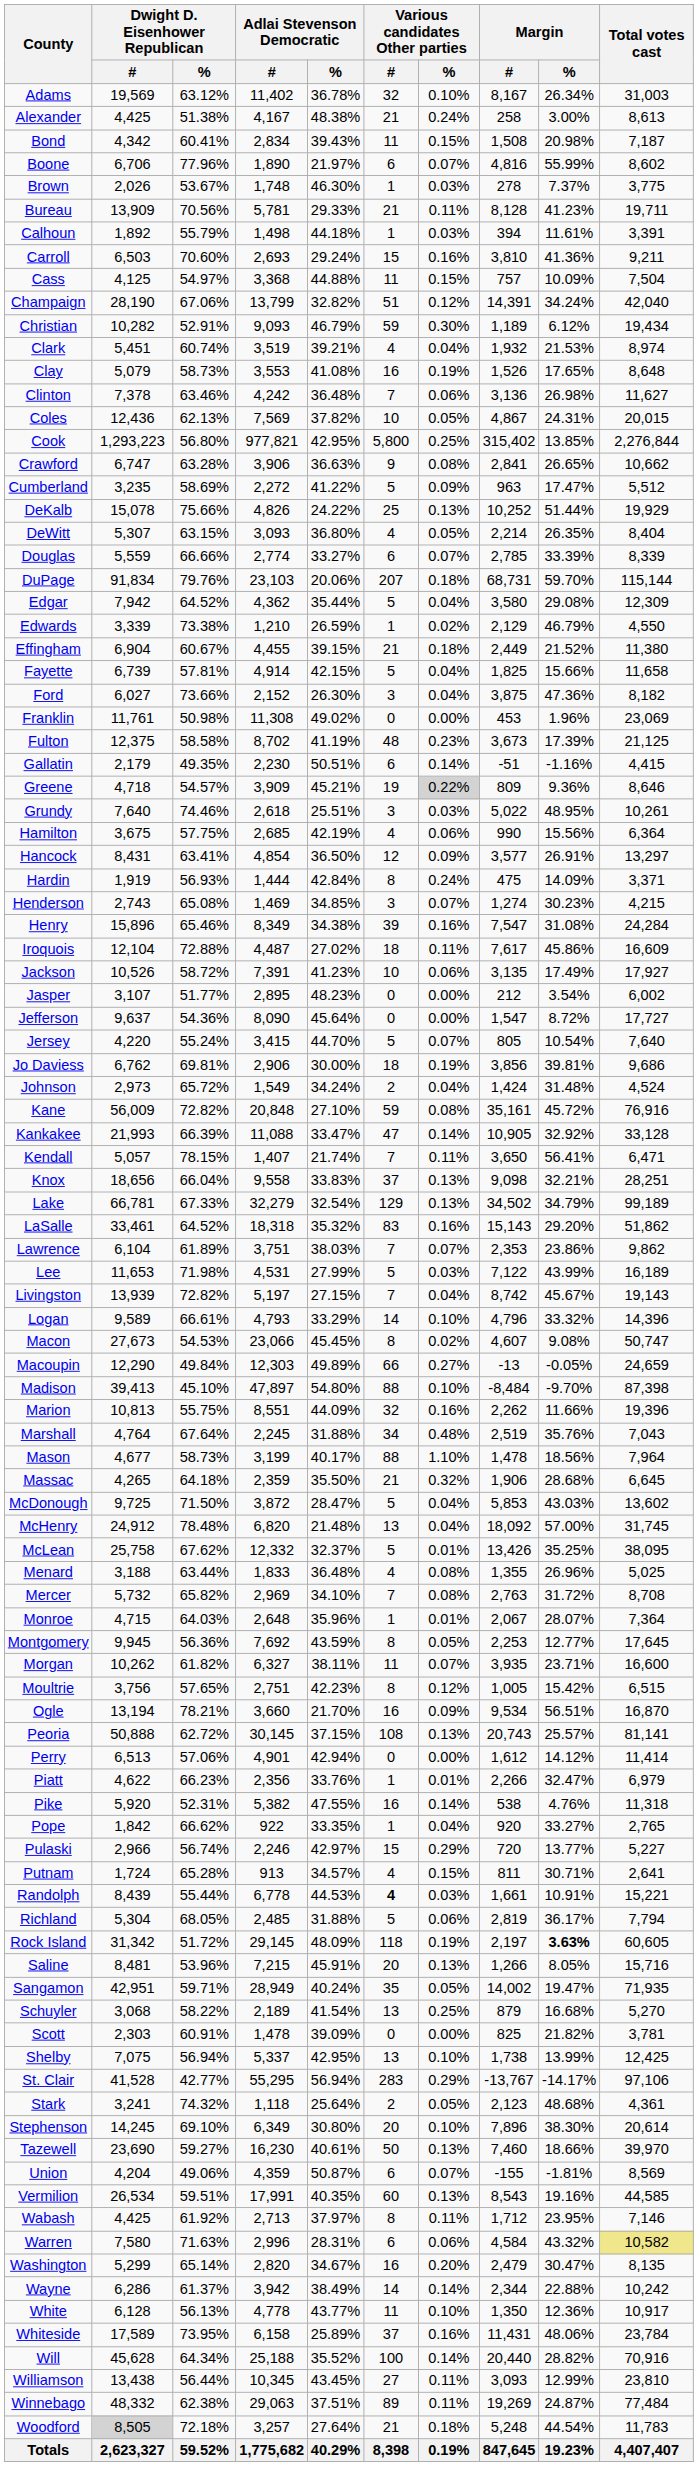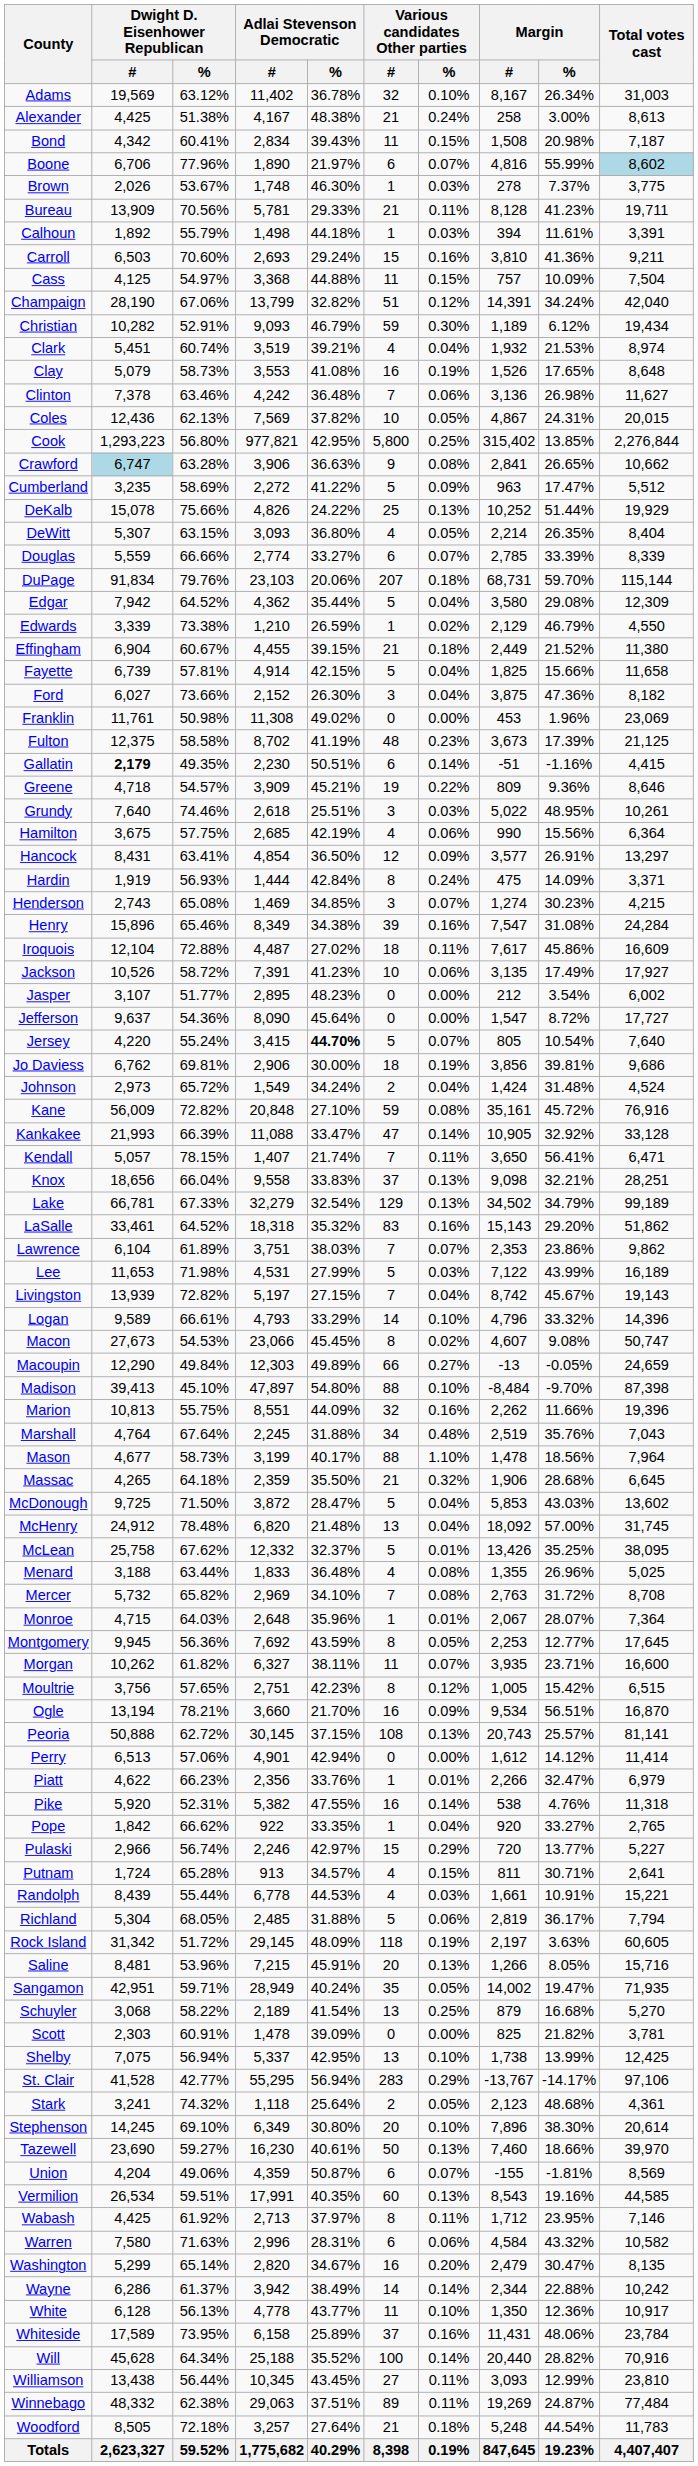(647, 164) no background -> (647, 164) lightblue background
(132, 464) no background -> (132, 464) lightblue background
(132, 764) normal -> (132, 764) bold
(449, 787) lightgrey background -> (449, 787) no background
(336, 1041) normal -> (336, 1041) bold
(391, 1896) bold -> (391, 1896) normal
(569, 1942) bold -> (569, 1942) normal
(647, 2242) khaki background -> (647, 2242) no background
(132, 2427) lightgrey background -> (132, 2427) no background
